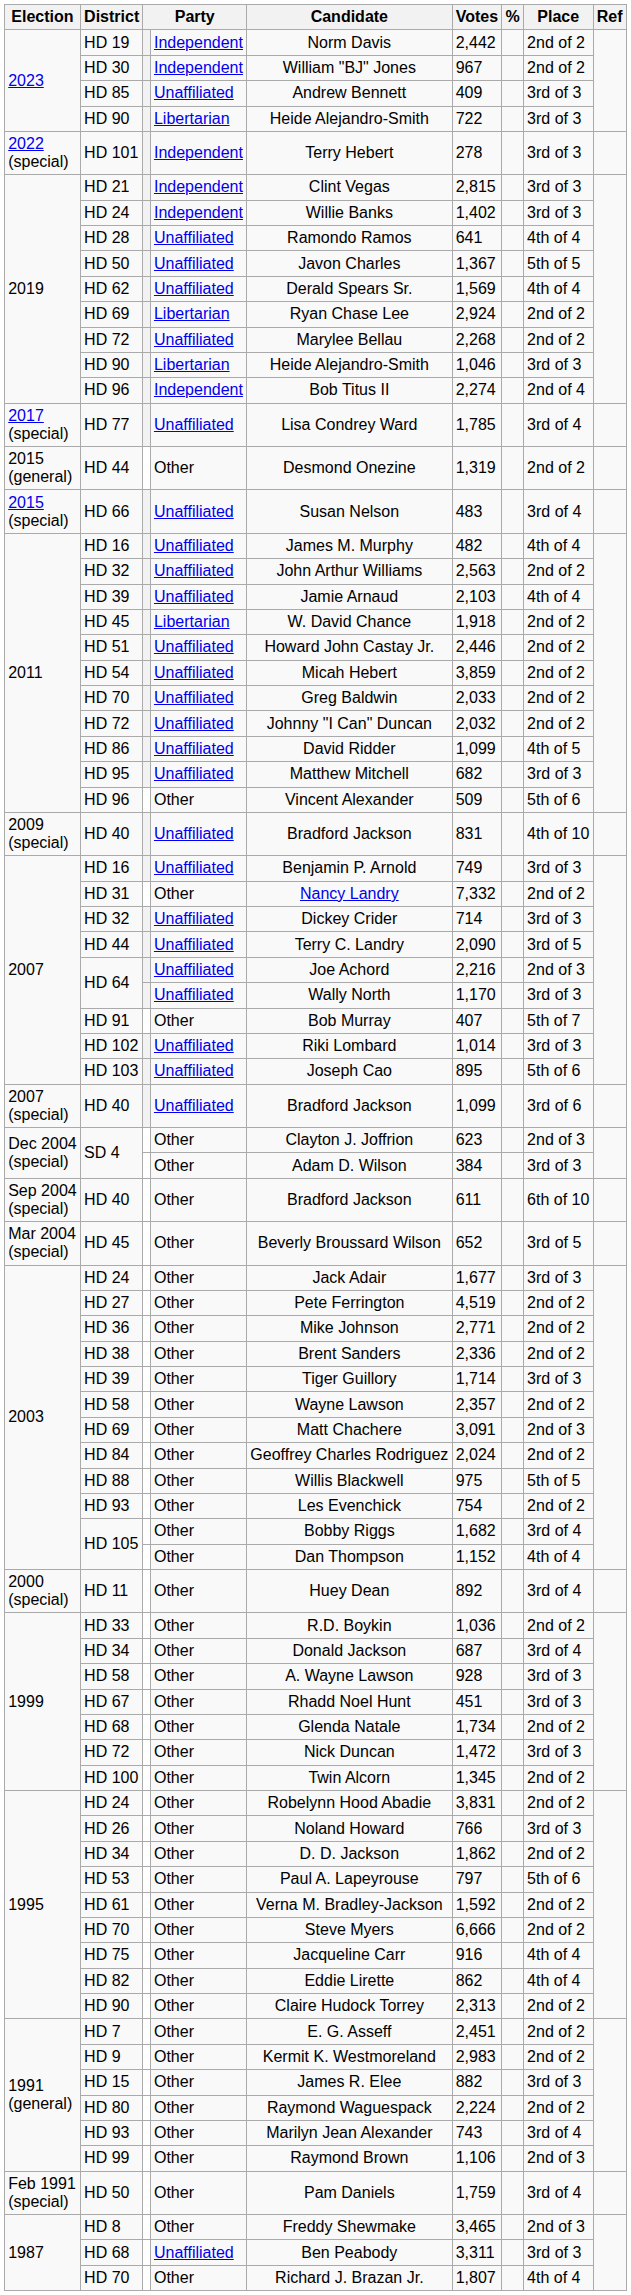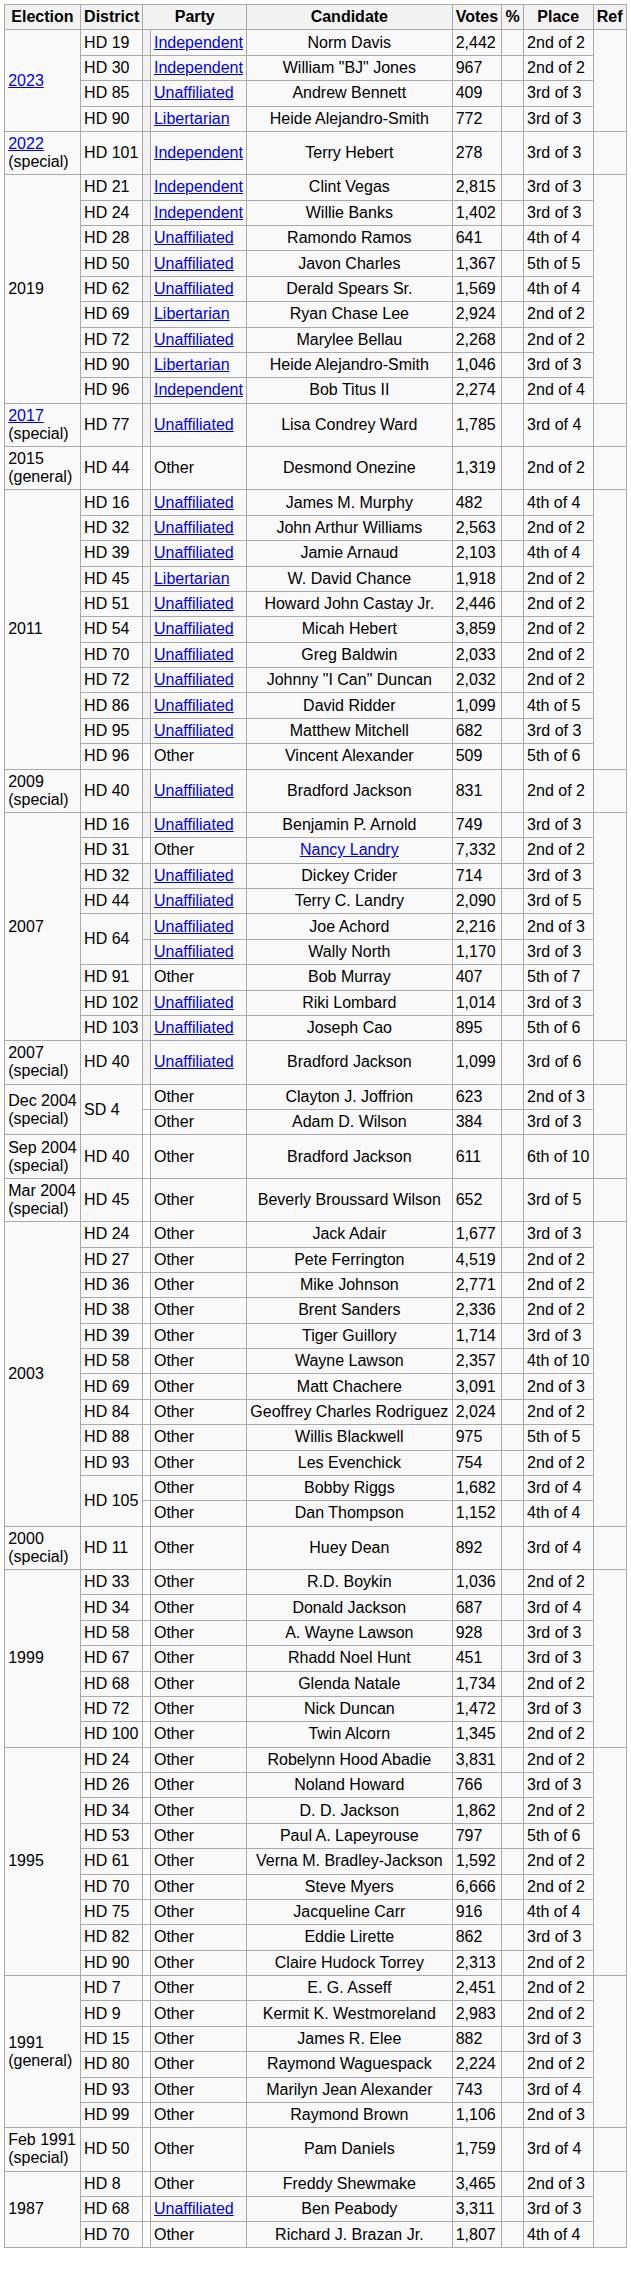(469, 118) 722 -> (469, 118) 772
- row: (38, 511)
(558, 834) 4th of 10 -> (556, 790) 2nd of 2
(556, 1404) 2nd of 2 -> (558, 1361) 4th of 10
(554, 1980) 4th of 4 -> (554, 1937) 3rd of 3
